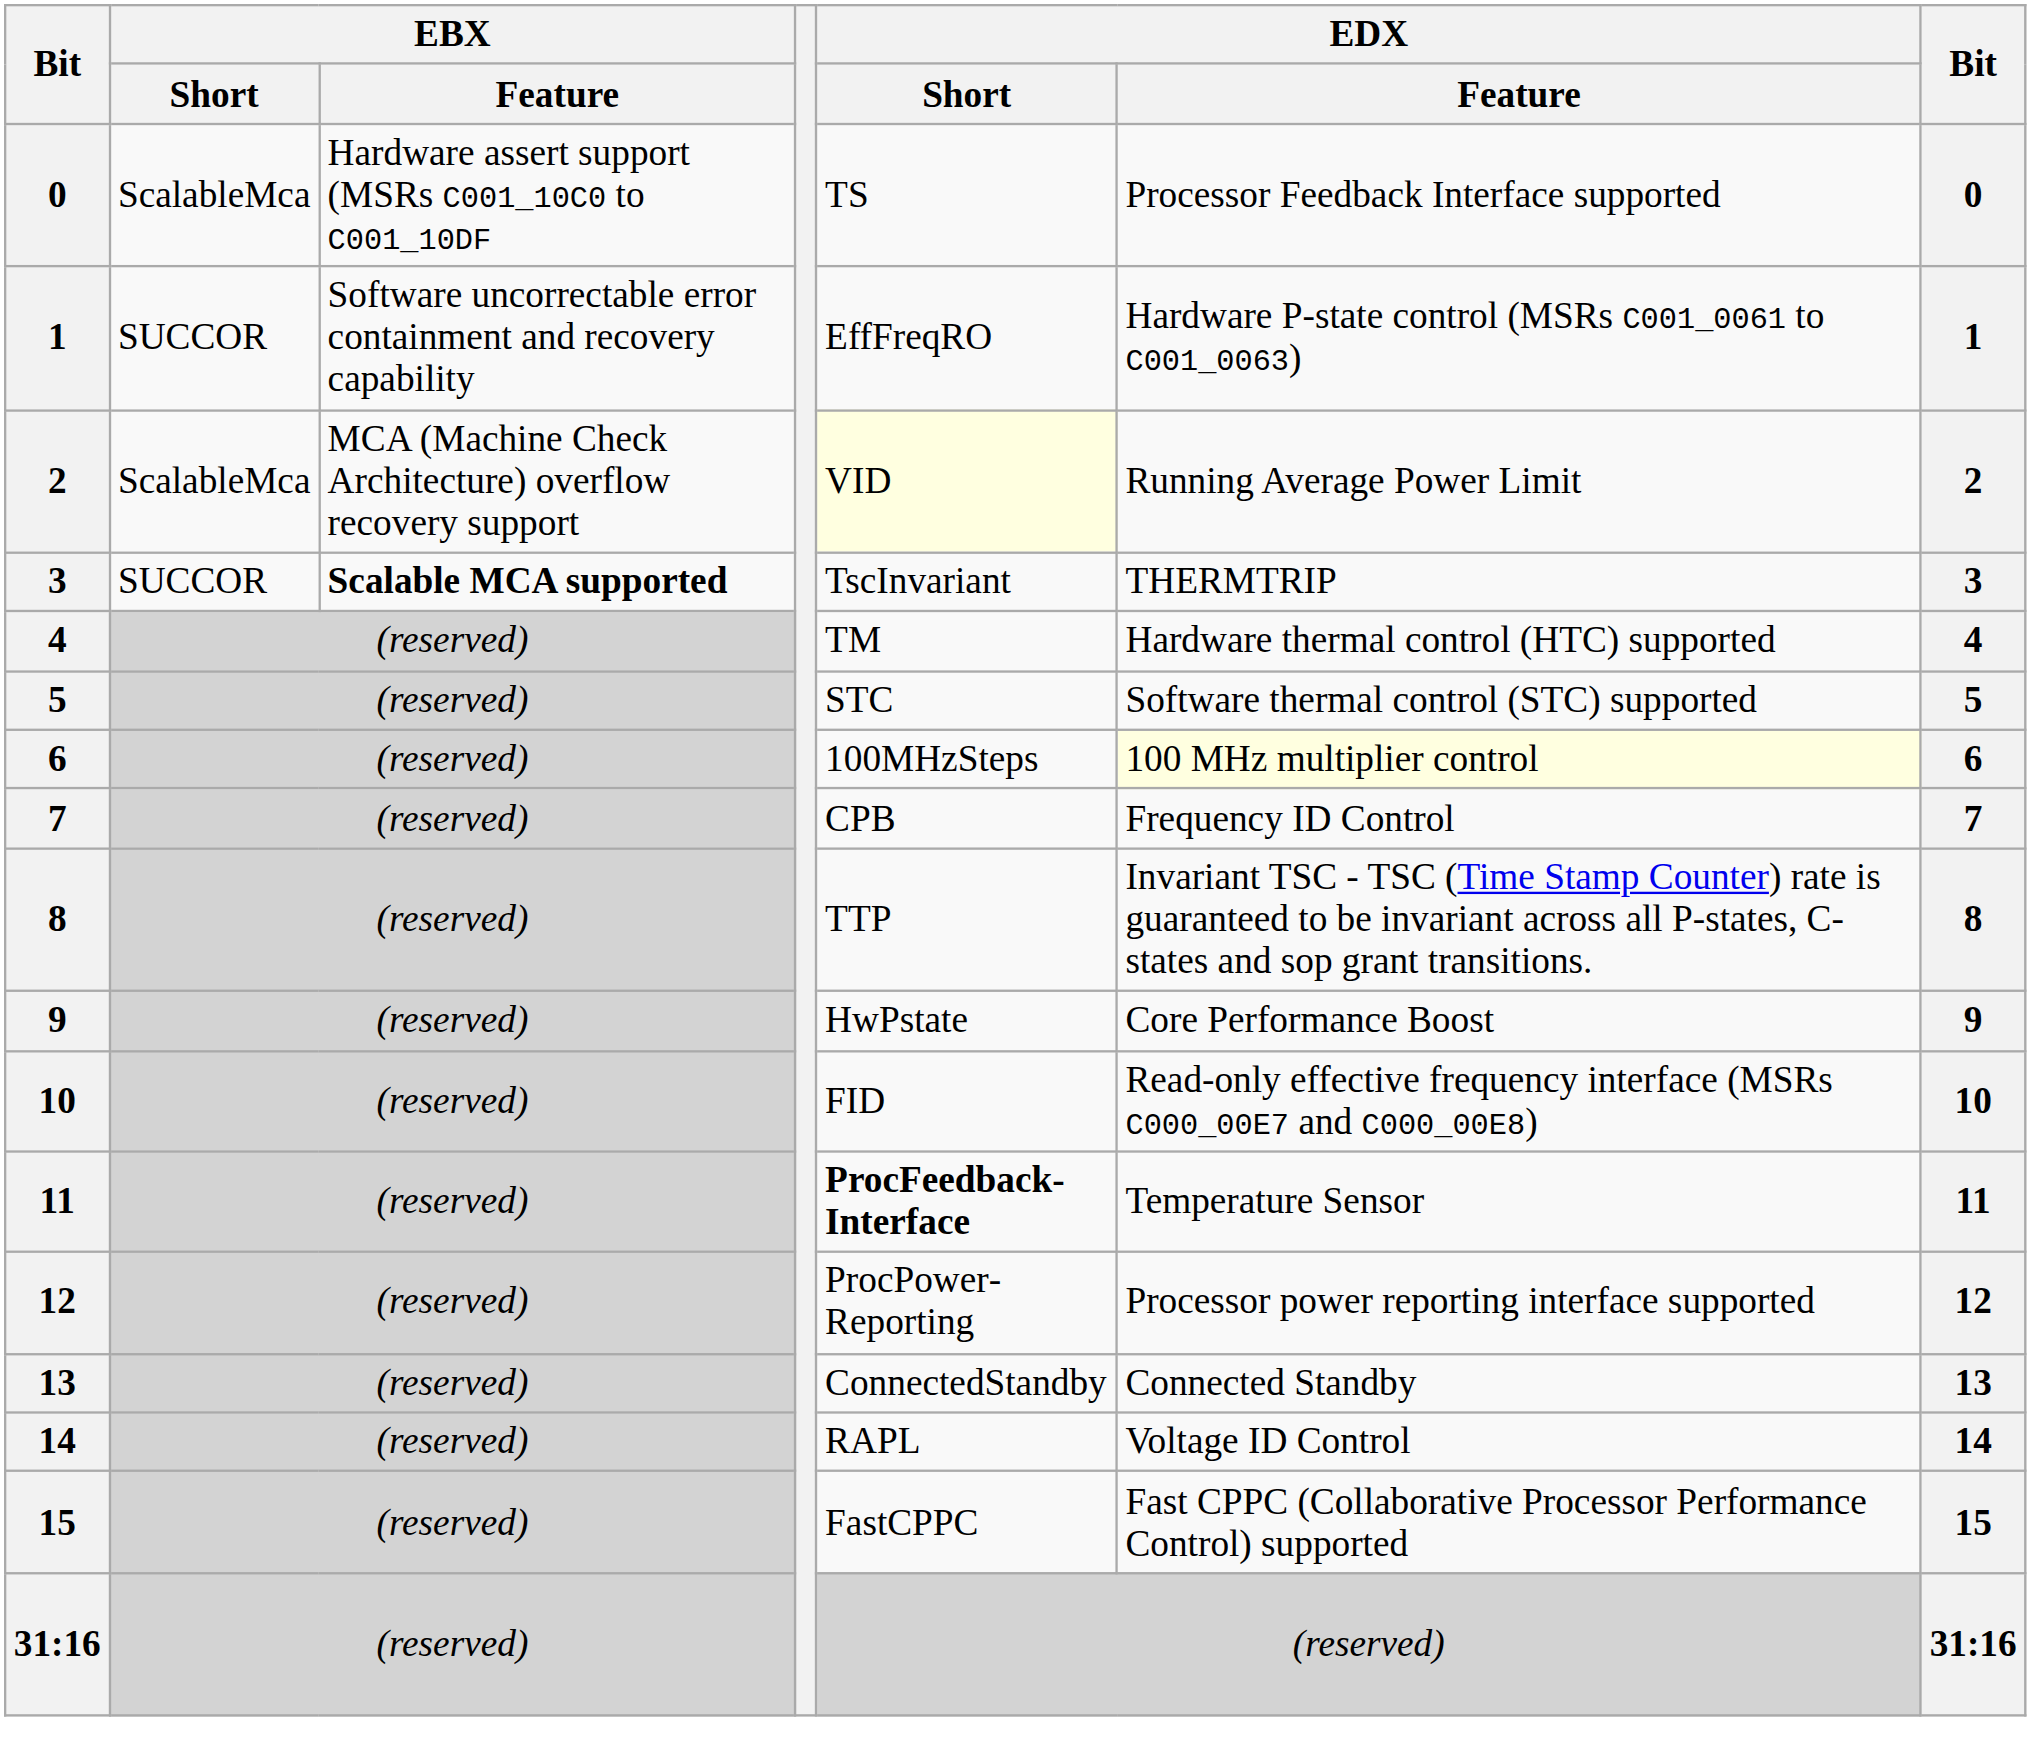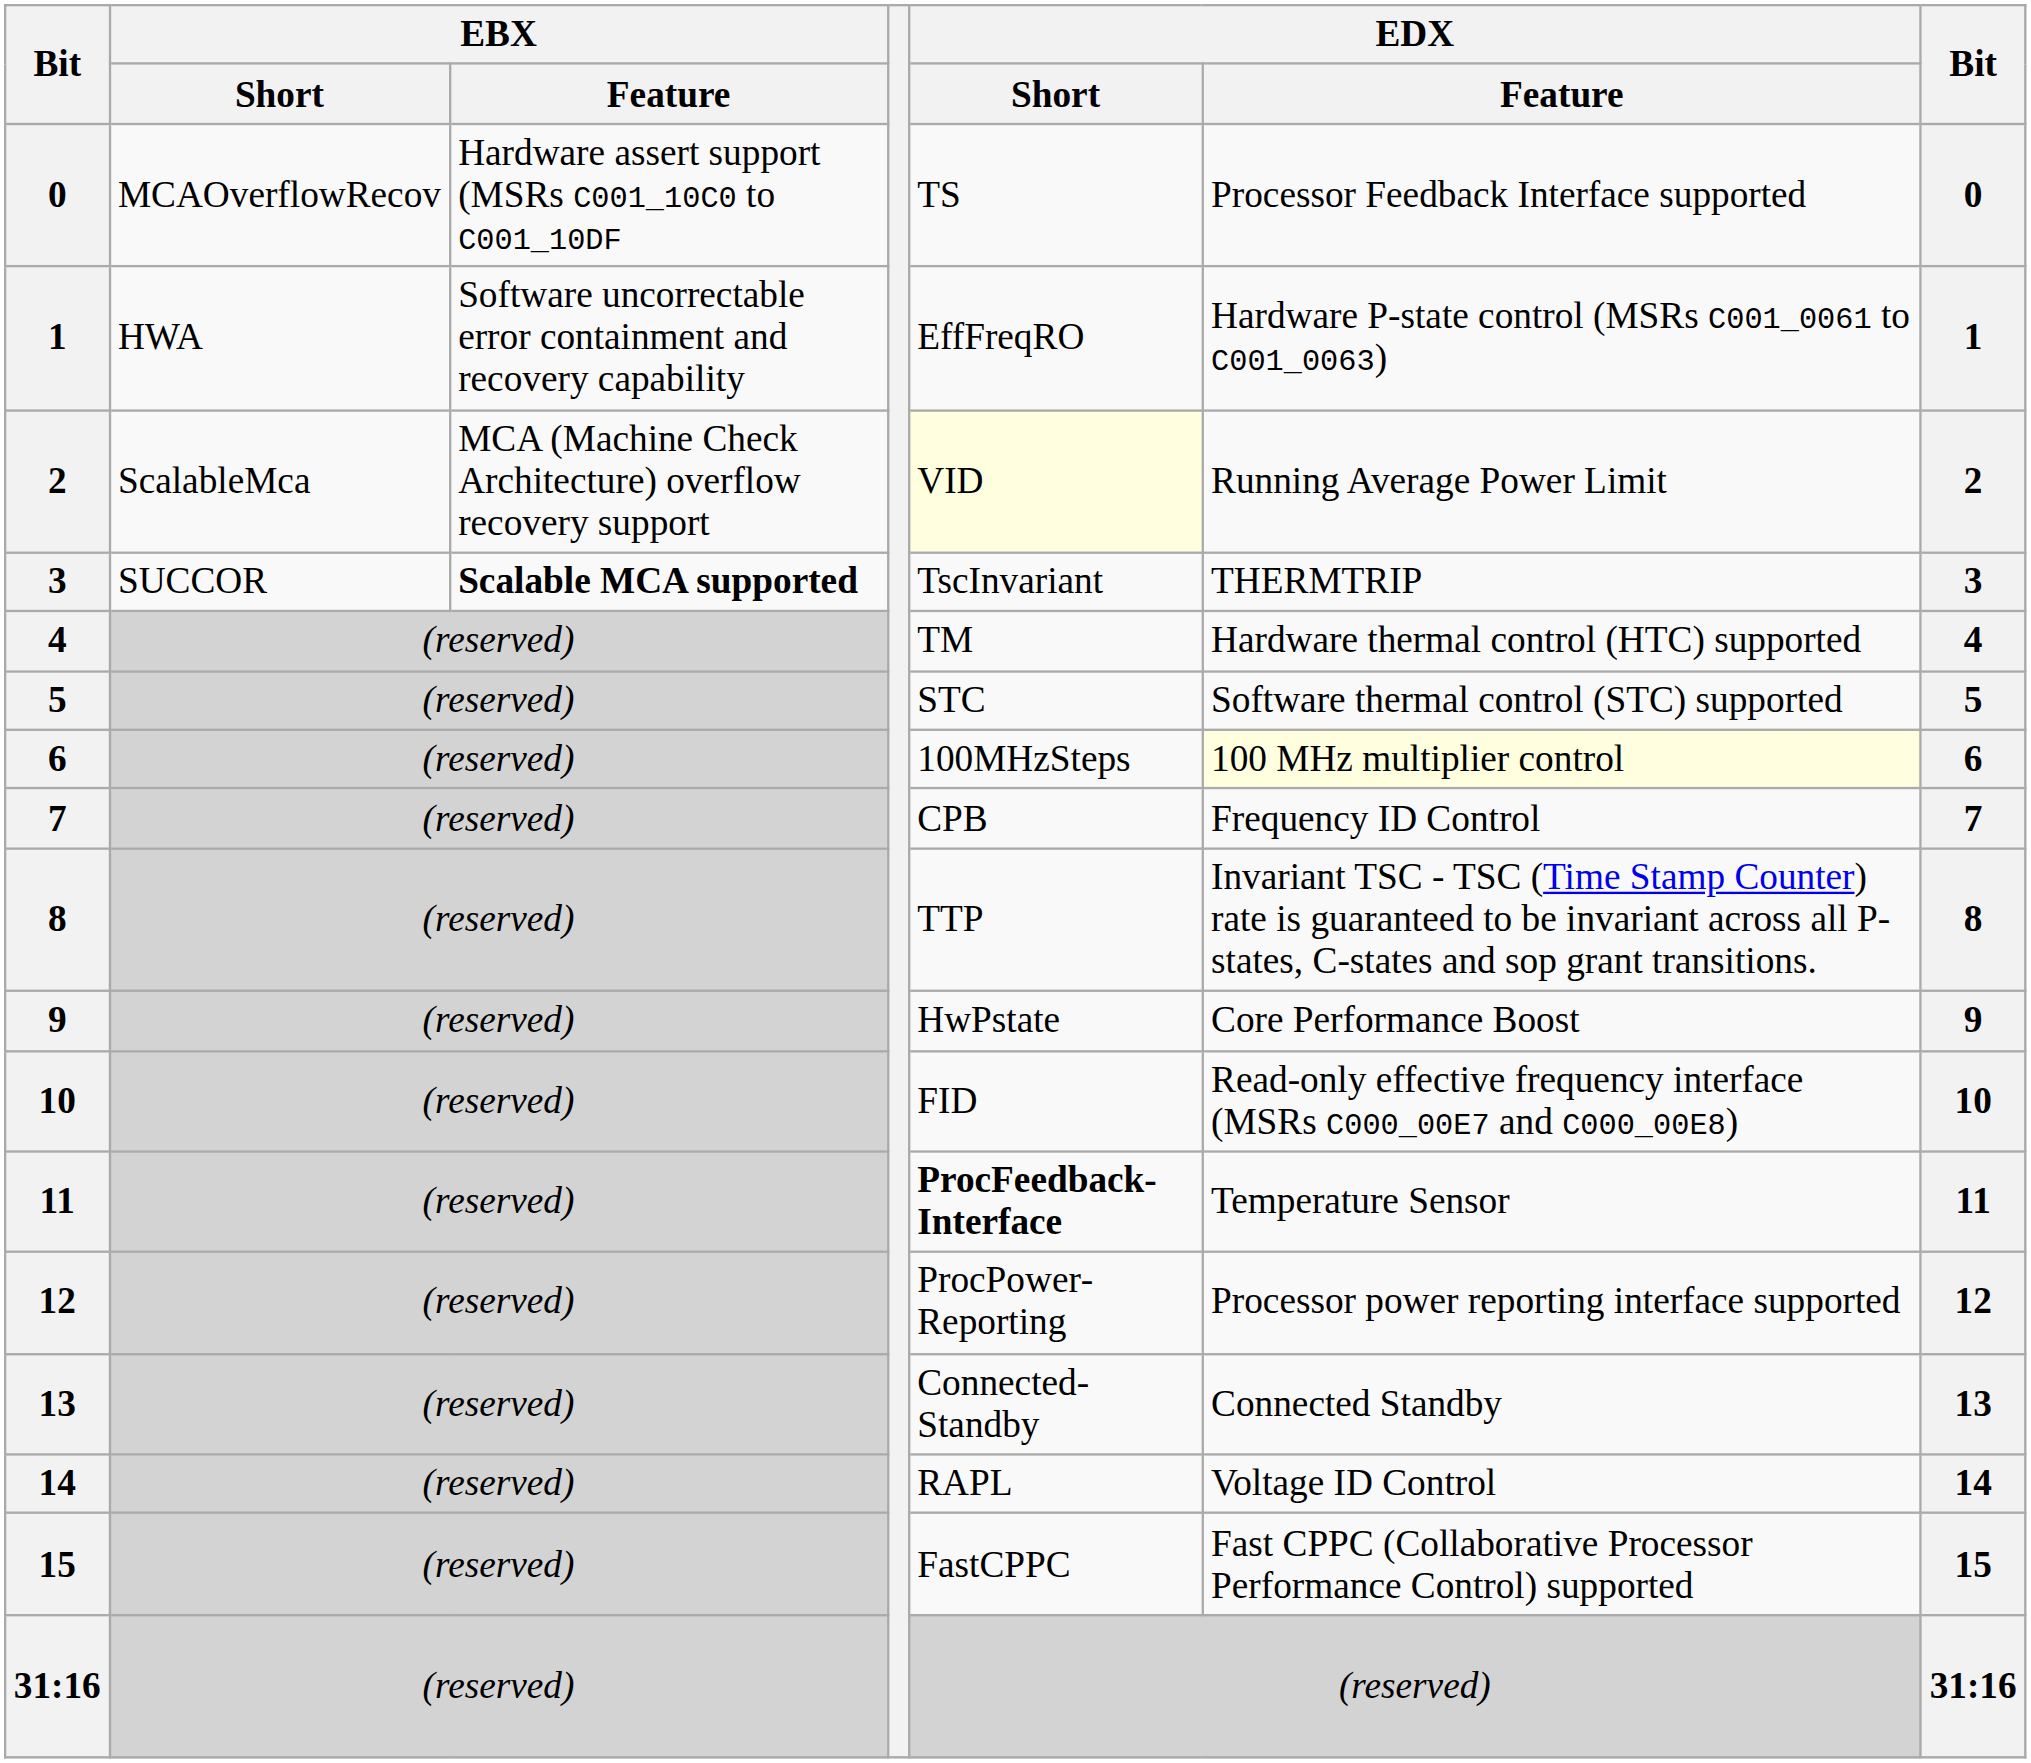(214, 194) ScalableMca -> (279, 194) MCAOverflowRecov
(193, 337) SUCCOR -> (160, 337) HWA
